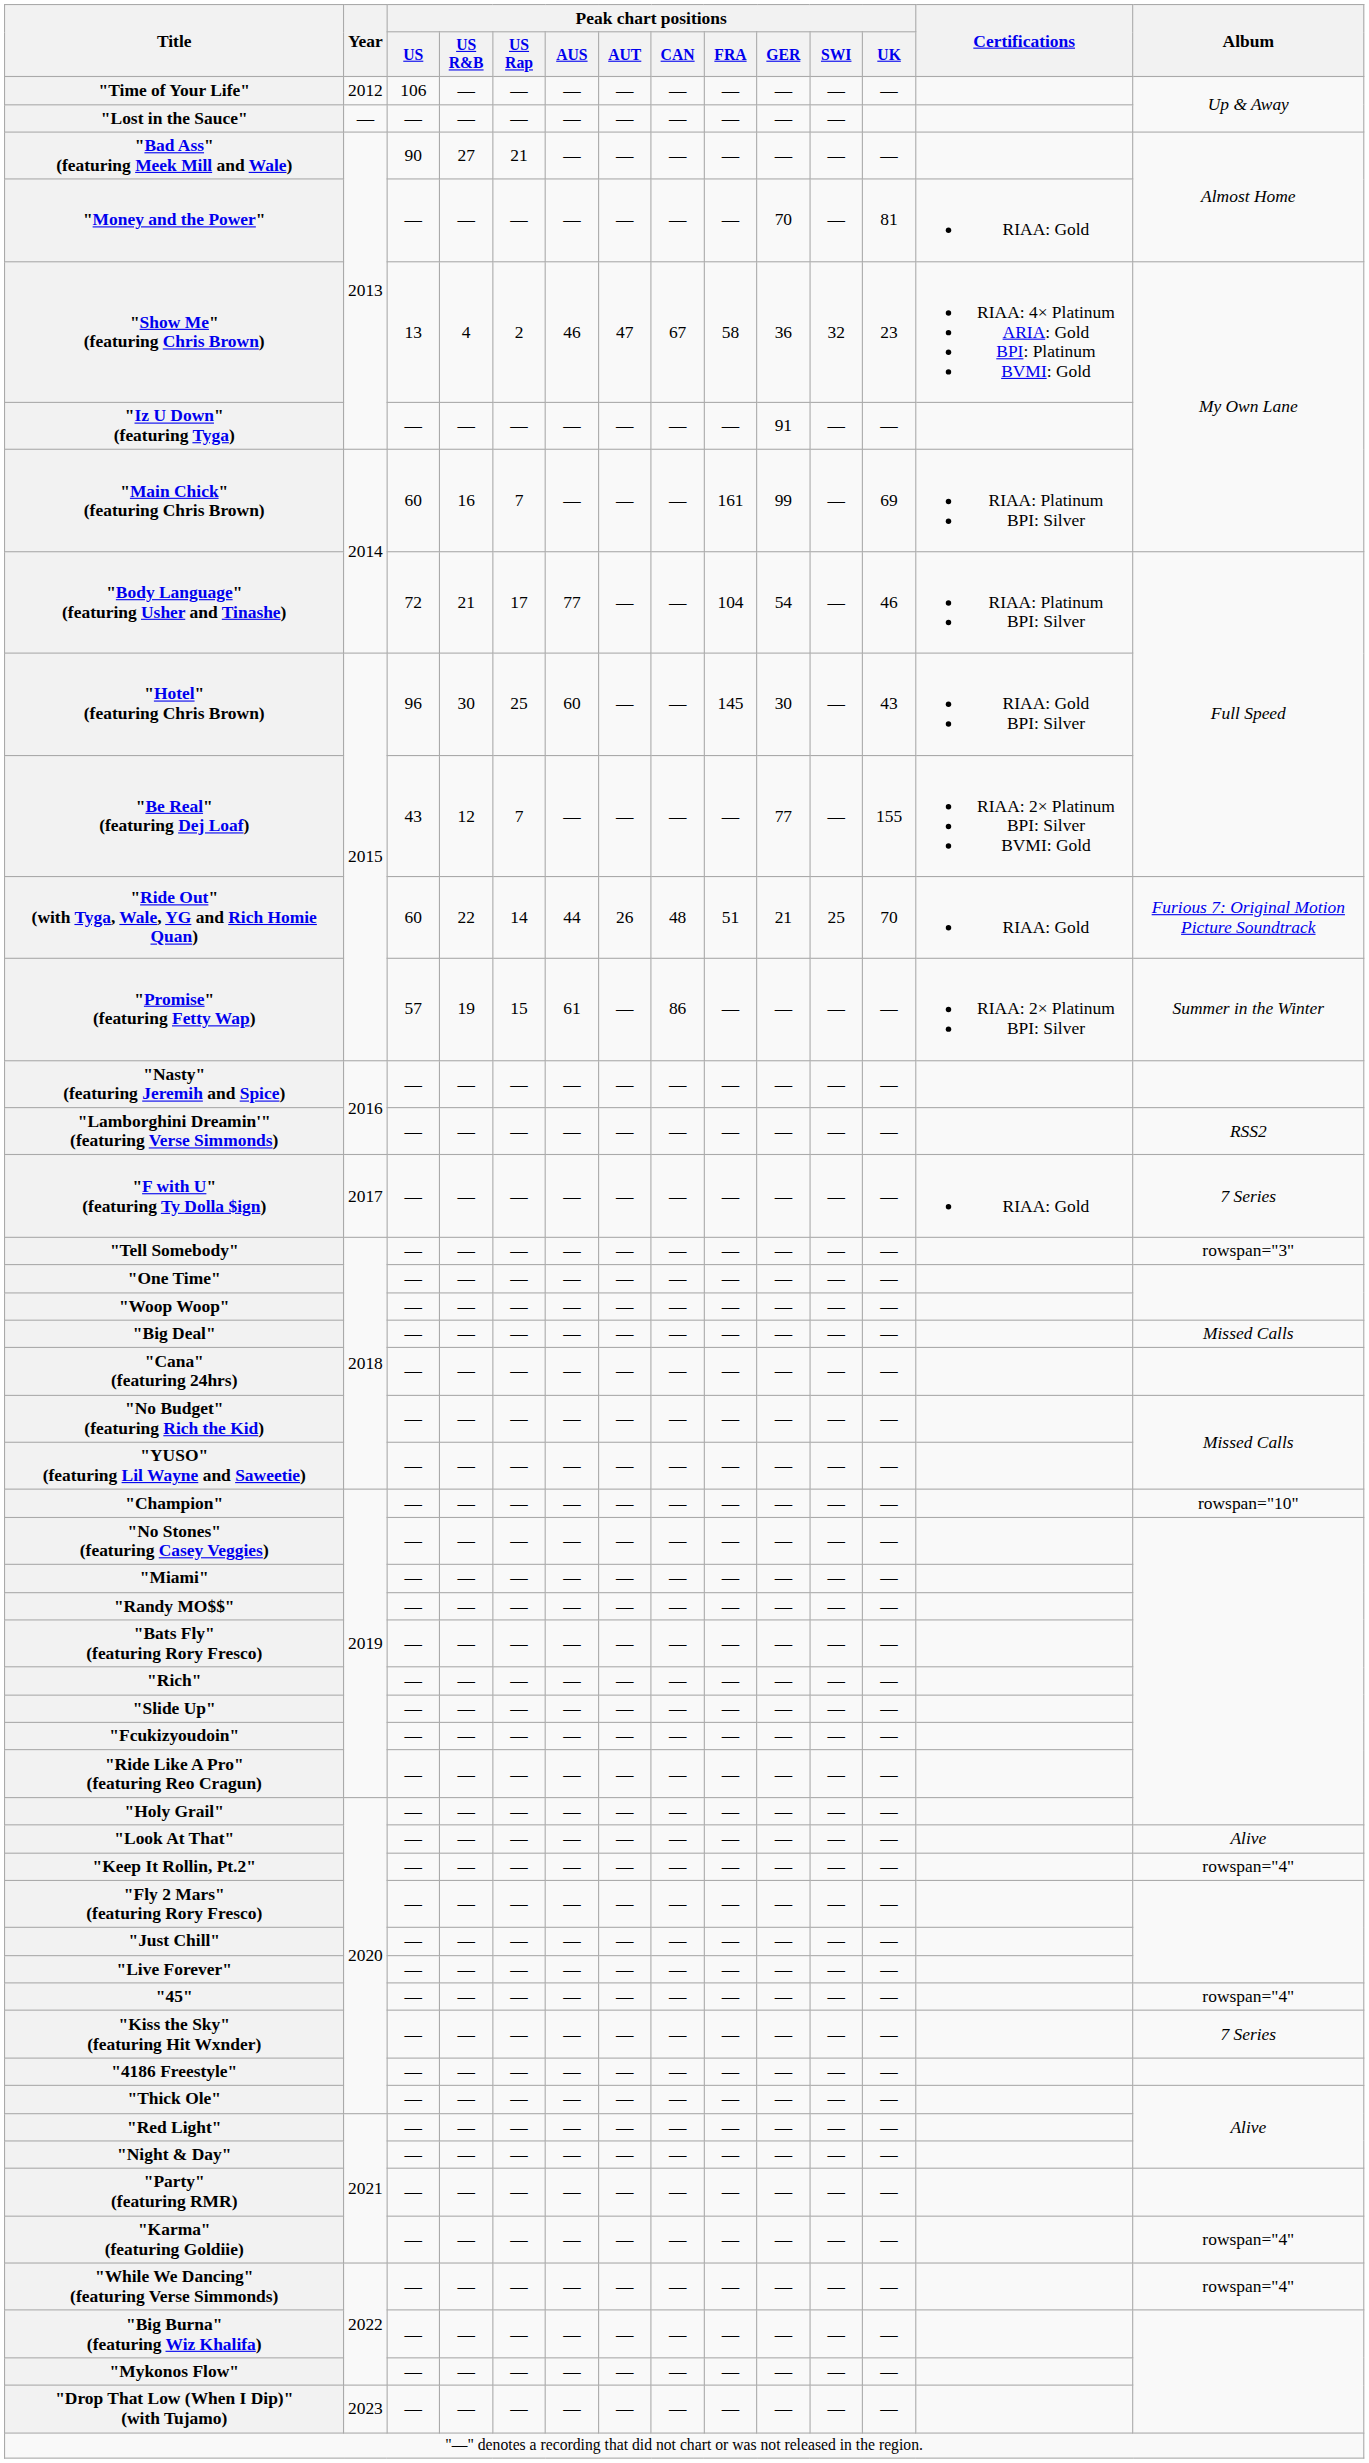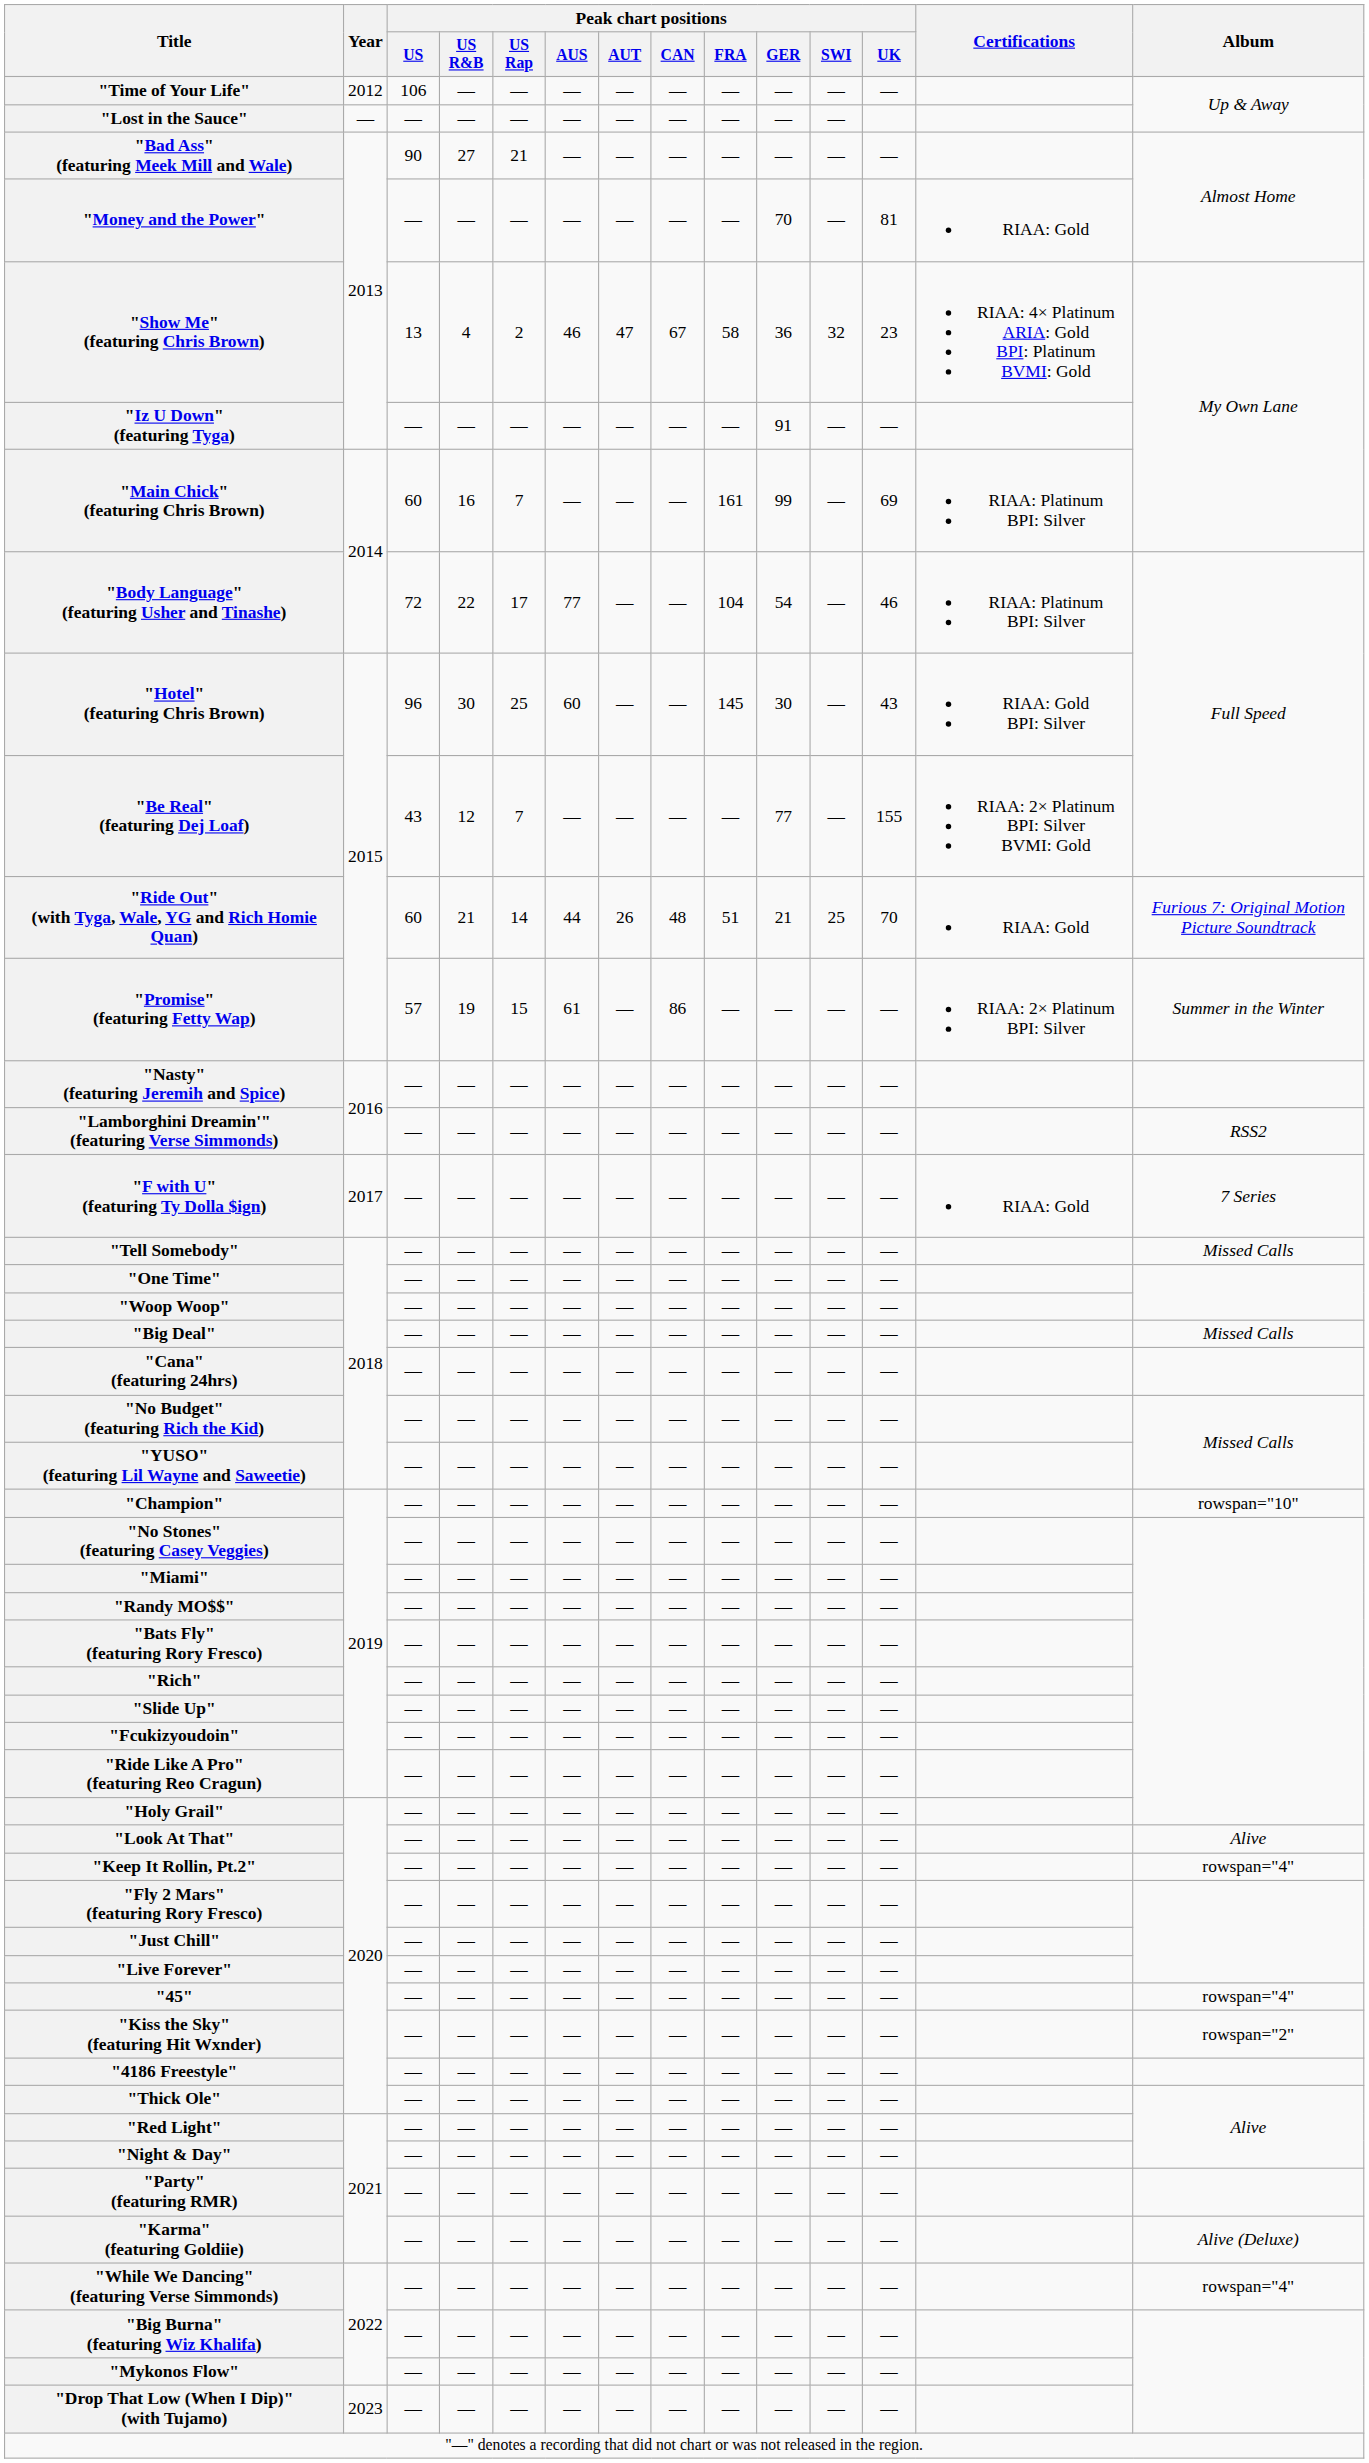(466, 602) 21 -> (466, 602) 22
(466, 917) 22 -> (466, 917) 21
(1248, 1250) rowspan="3" -> (1248, 1250) Missed Calls
(1248, 2034) 7 Series -> (1248, 2034) rowspan="2"
(1248, 2239) rowspan="4" -> (1248, 2239) Alive (Deluxe)
